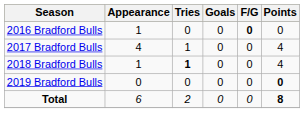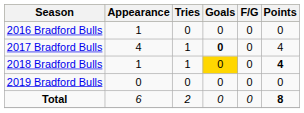(249, 30) bold -> (249, 30) normal
(220, 47) normal -> (220, 47) bold
(187, 64) bold -> (187, 64) normal
(220, 64) no background -> (220, 64) gold background
(280, 64) normal -> (280, 64) bold
(280, 82) bold -> (280, 82) normal
